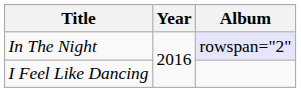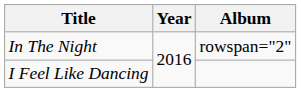(245, 45) lavender background -> (245, 45) no background
